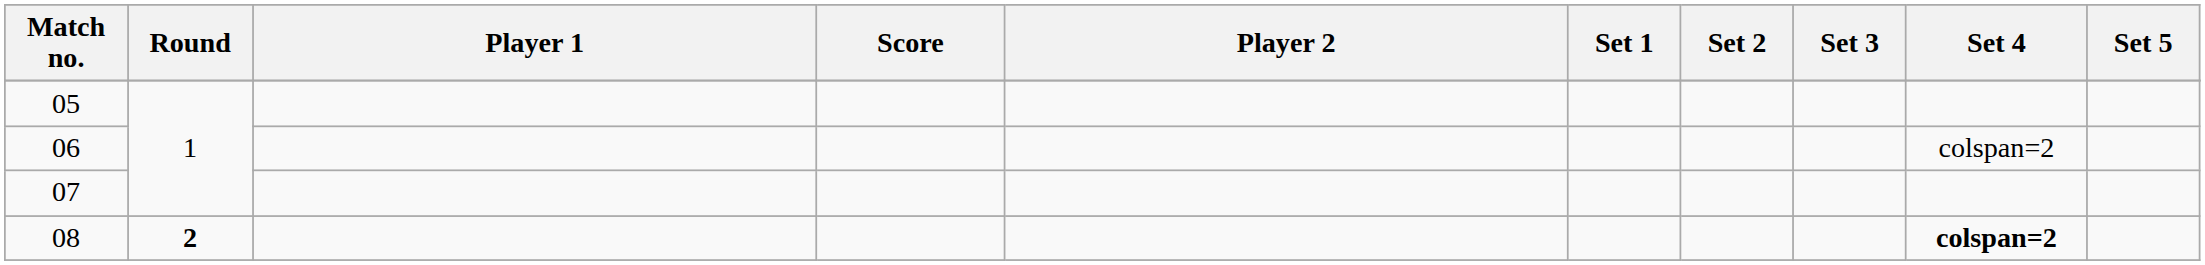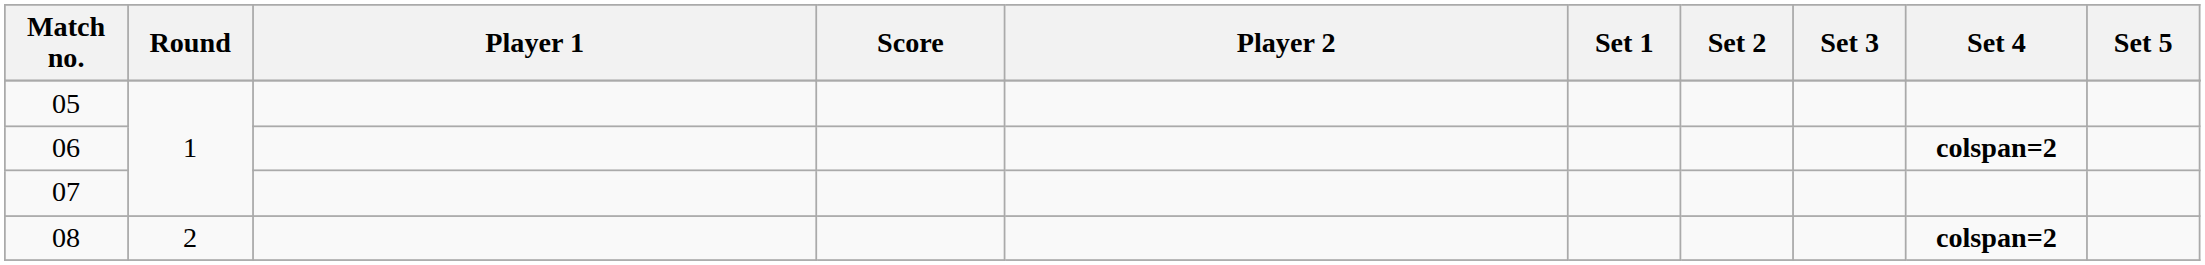(1996, 147) normal -> (1996, 147) bold
(190, 237) bold -> (190, 237) normal
